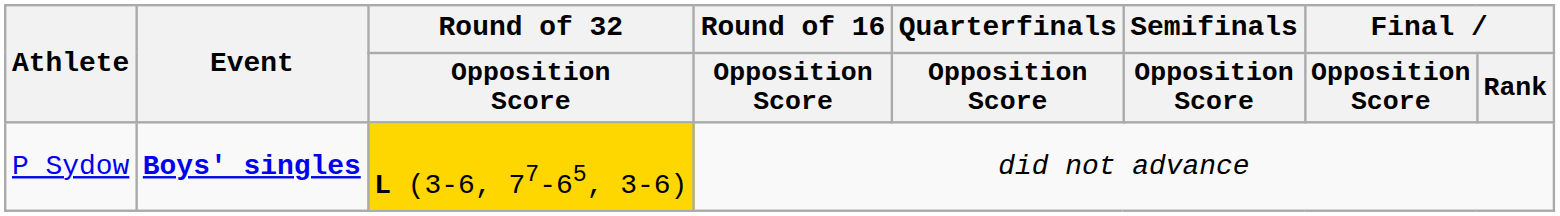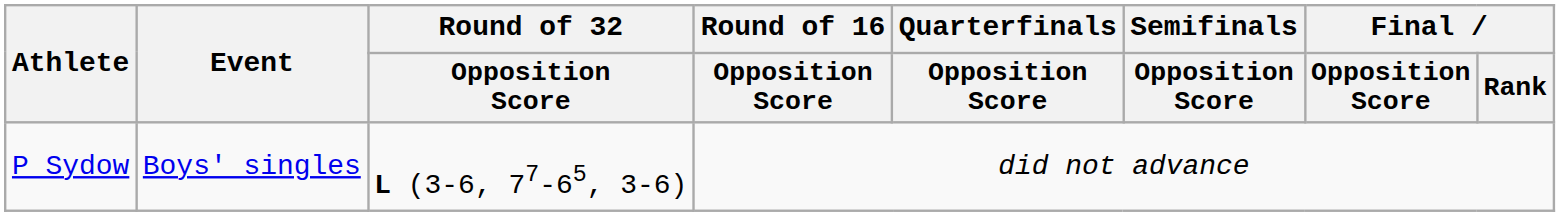(252, 166) bold -> (252, 166) normal
(531, 183) gold background -> (531, 183) no background
